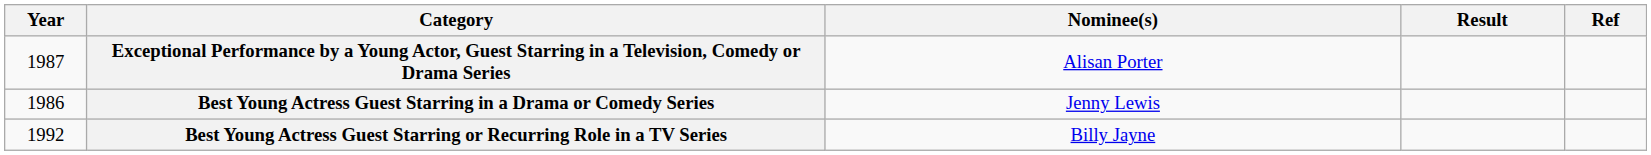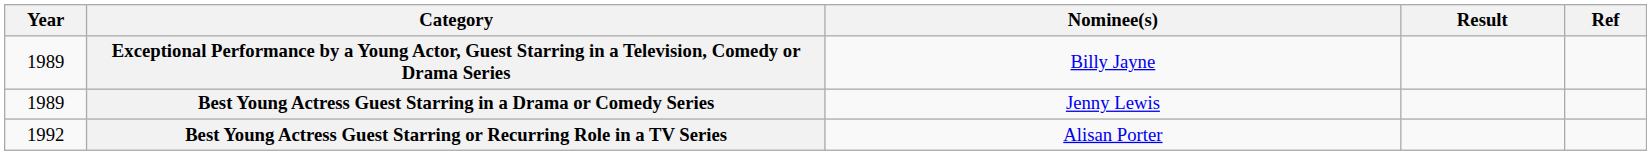(46, 62) 1987 -> (46, 62) 1989
(1113, 62) Alisan Porter -> (1113, 62) Billy Jayne
(46, 104) 1986 -> (46, 104) 1989
(1113, 135) Billy Jayne -> (1113, 135) Alisan Porter
